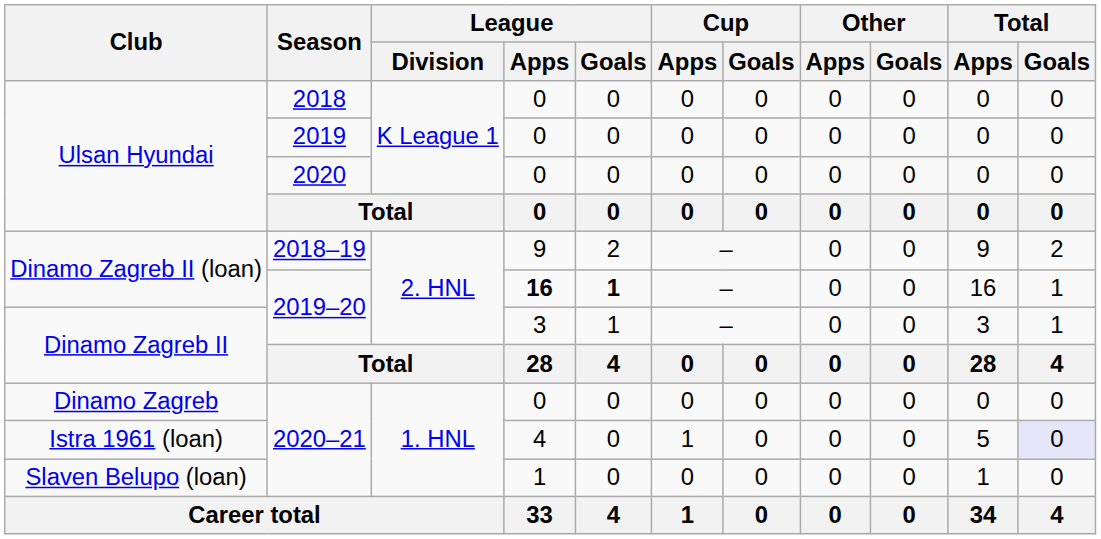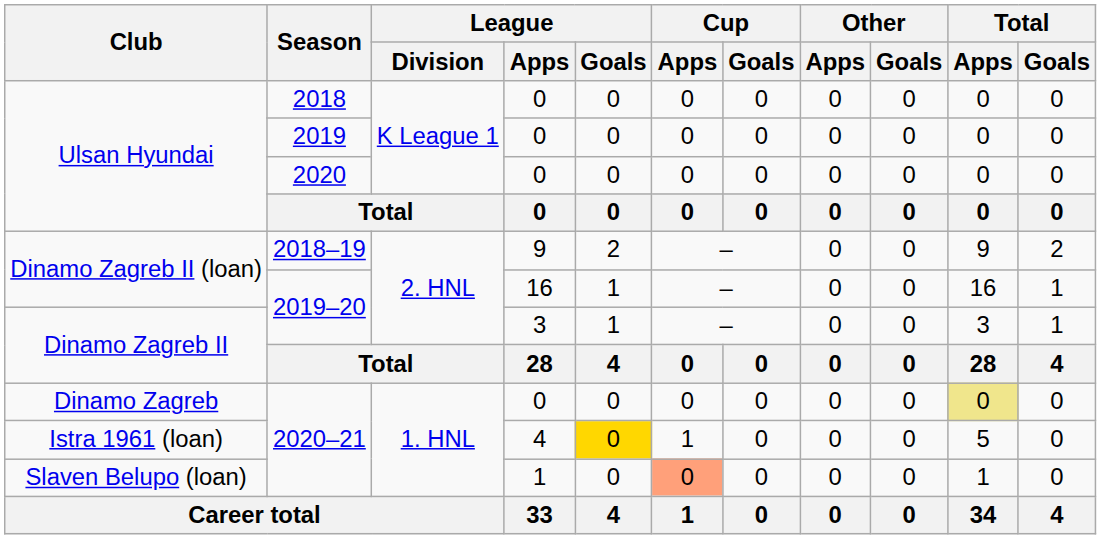(540, 288) bold -> (540, 288) normal
(613, 288) bold -> (613, 288) normal
(983, 401) no background -> (983, 401) khaki background
(613, 439) no background -> (613, 439) gold background
(1057, 439) lavender background -> (1057, 439) no background
(687, 477) no background -> (687, 477) lightsalmon background
